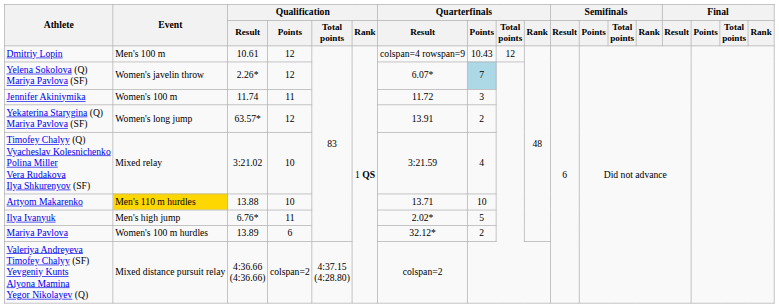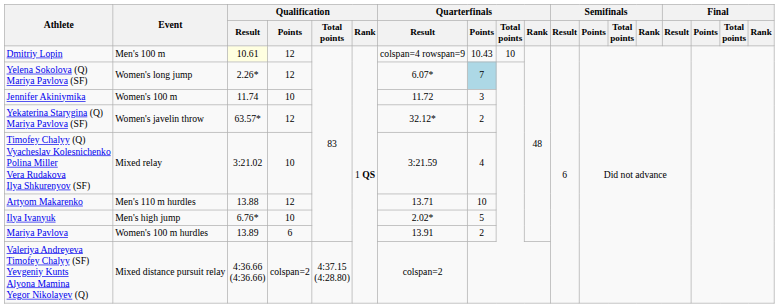(248, 54) no background -> (248, 54) lightyellow background
(510, 54) 12 -> (510, 54) 10
(160, 76) Women's javelin throw -> (154, 76) Women's long jump
(290, 97) 11 -> (290, 97) 10
(154, 119) Women's long jump -> (160, 119) Women's javelin throw
(423, 119) 13.91 -> (423, 119) 32.12*
(155, 202) gold background -> (155, 202) no background
(290, 202) 10 -> (290, 202) 12
(290, 218) 11 -> (290, 218) 10
(423, 234) 32.12* -> (423, 234) 13.91
